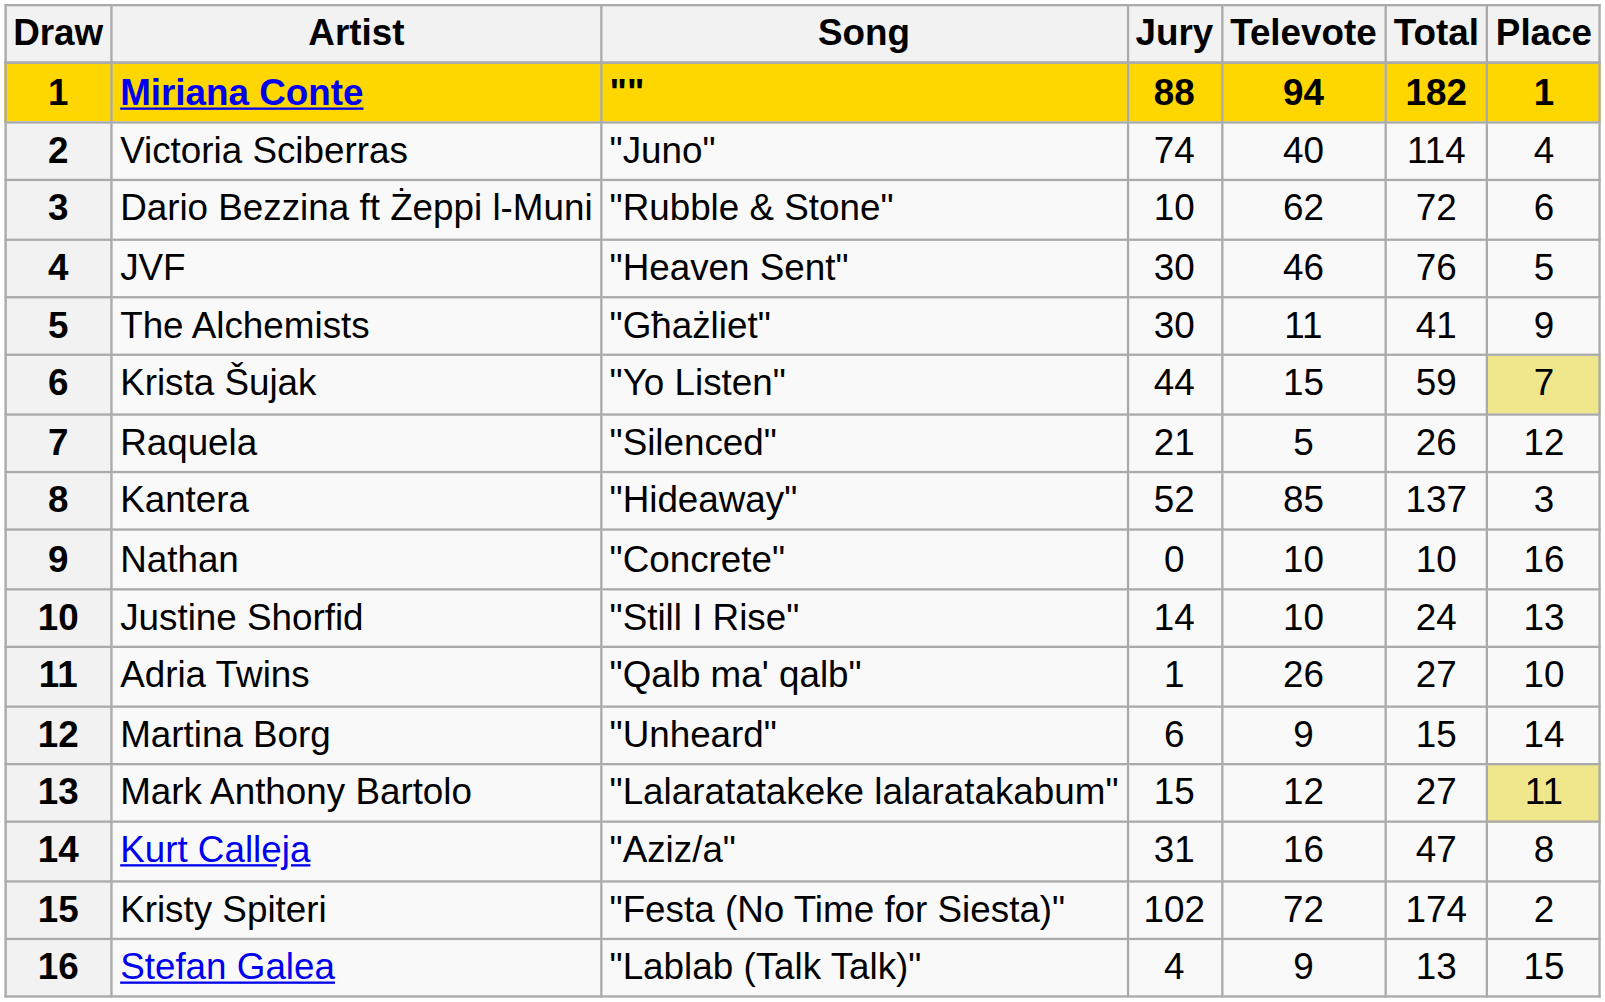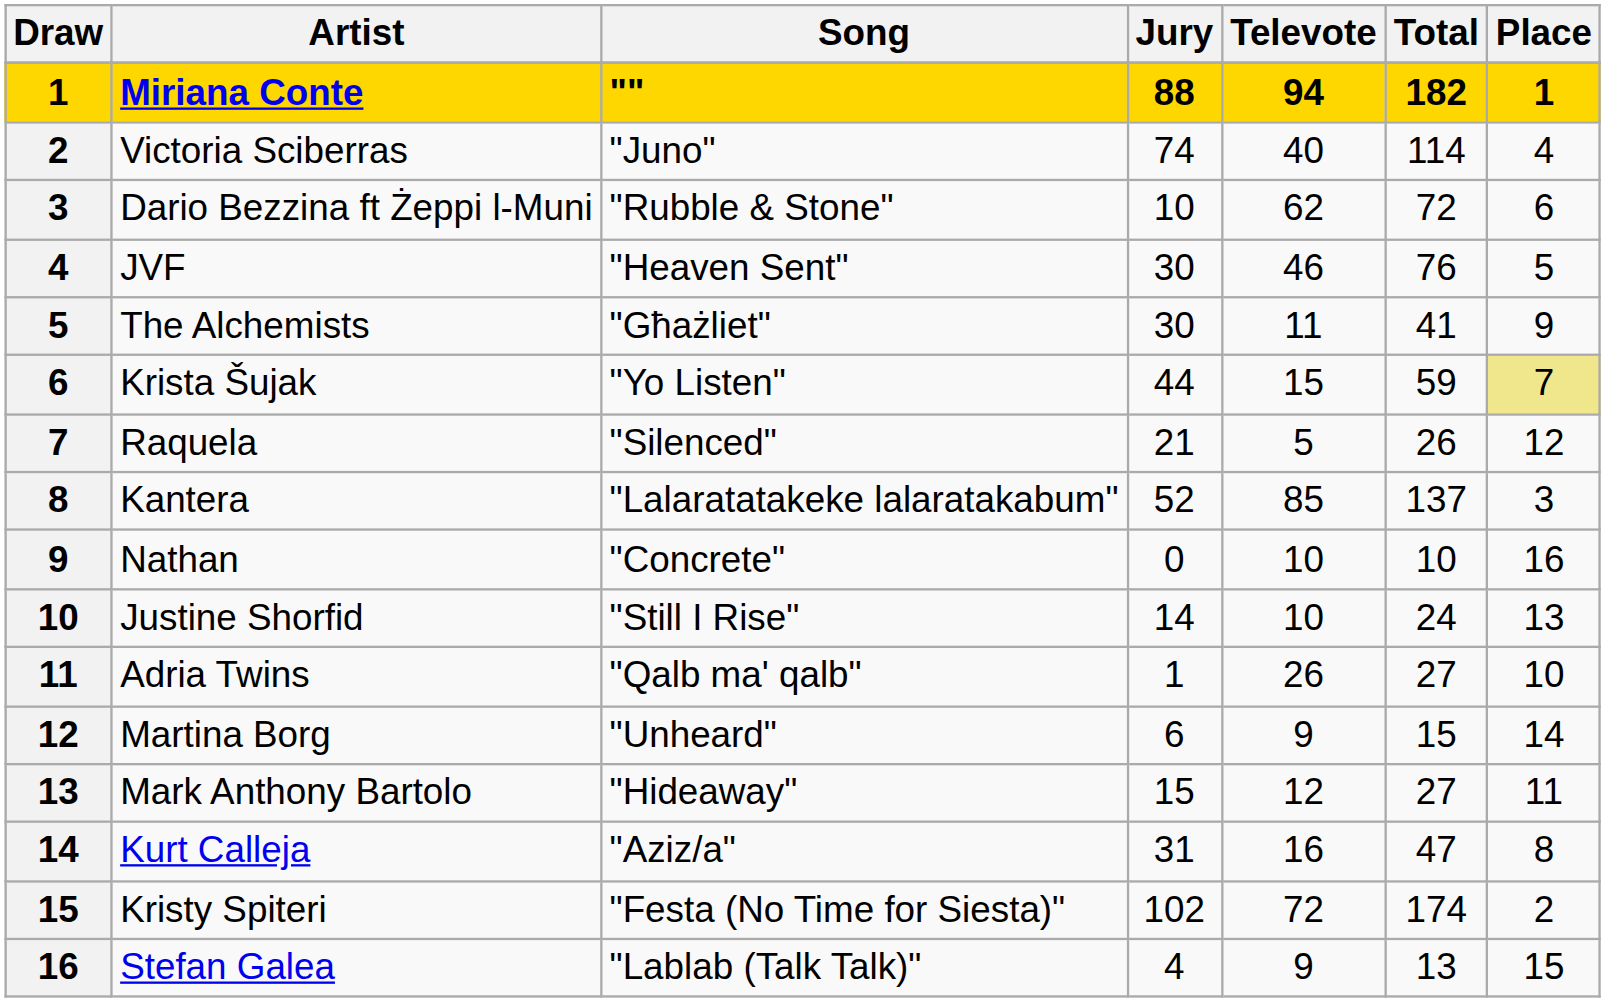(703, 500) "Hideaway" -> (864, 500) "Lalaratatakeke lalaratakabum"
(864, 792) "Lalaratatakeke lalaratakabum" -> (703, 792) "Hideaway"
(1544, 792) khaki background -> (1544, 792) no background
